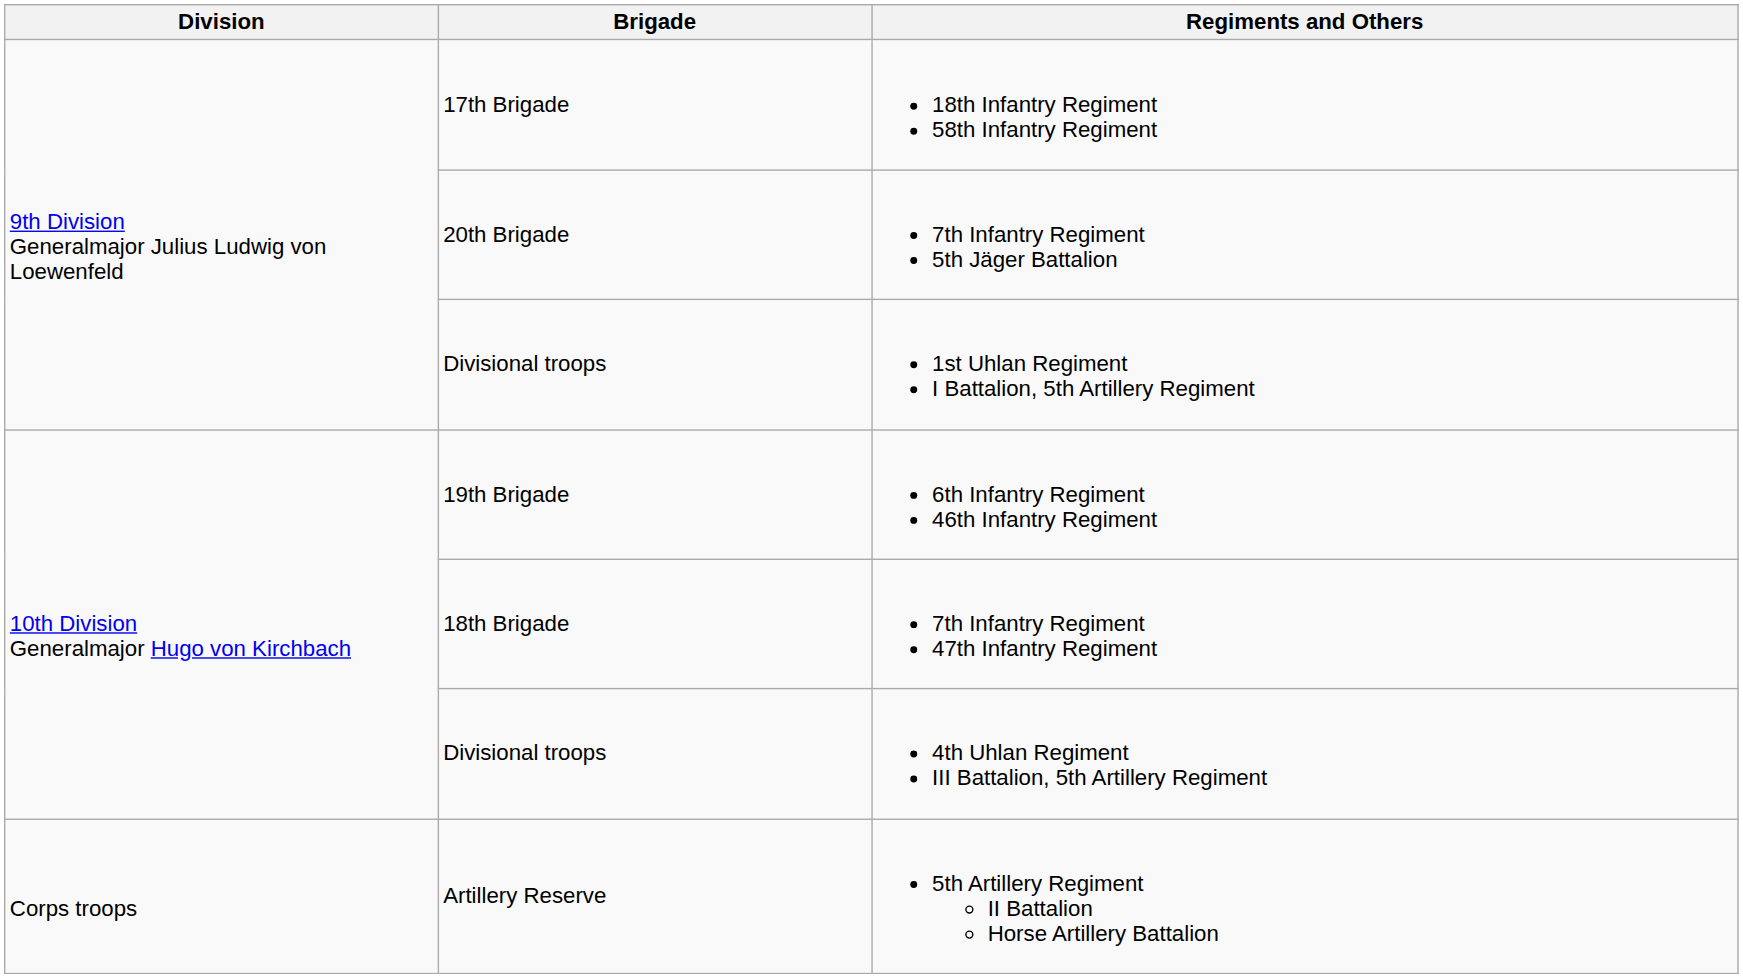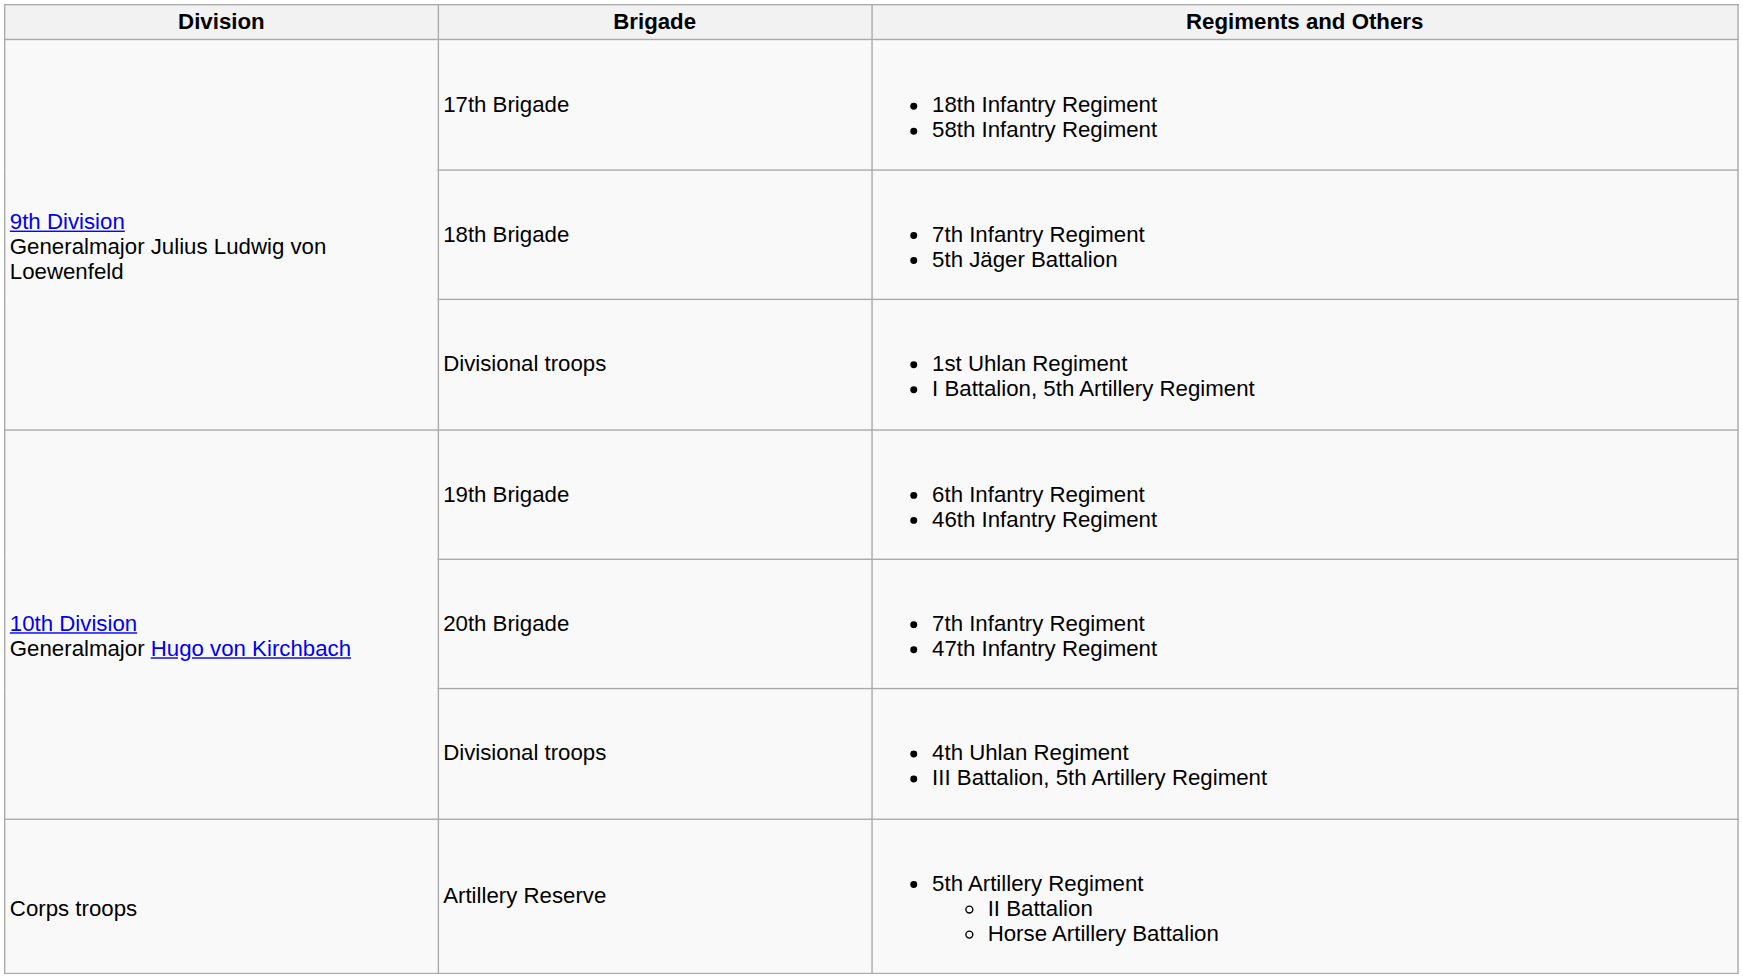(506, 234) 20th Brigade -> (506, 234) 18th Brigade
(506, 623) 18th Brigade -> (506, 623) 20th Brigade
